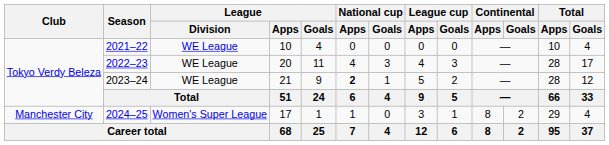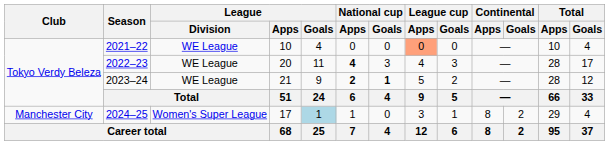(421, 47) no background -> (421, 47) lightsalmon background
(353, 64) normal -> (353, 64) bold
(387, 81) normal -> (387, 81) bold
(319, 115) no background -> (319, 115) lightblue background
